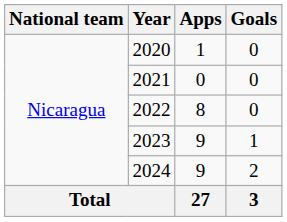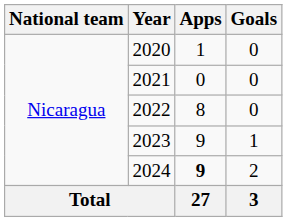(201, 170) normal -> (201, 170) bold
